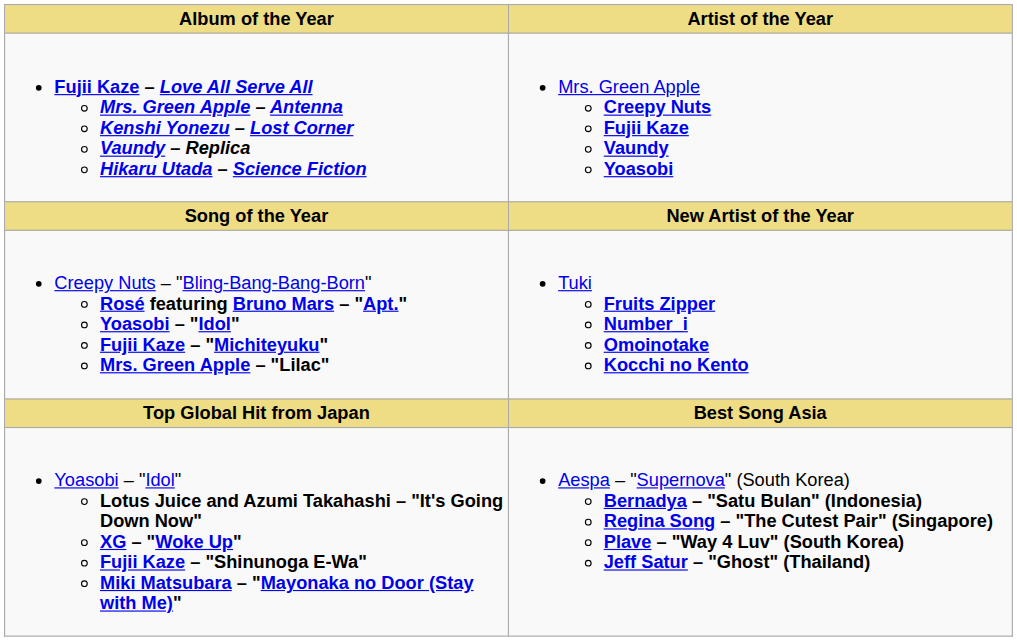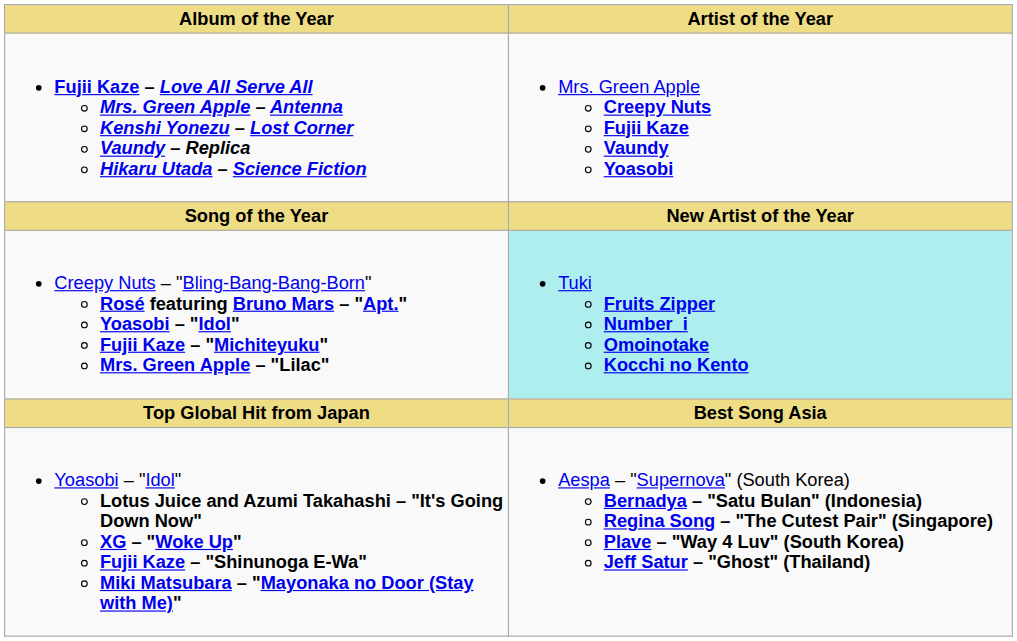(760, 325) no background -> (760, 325) paleturquoise background
